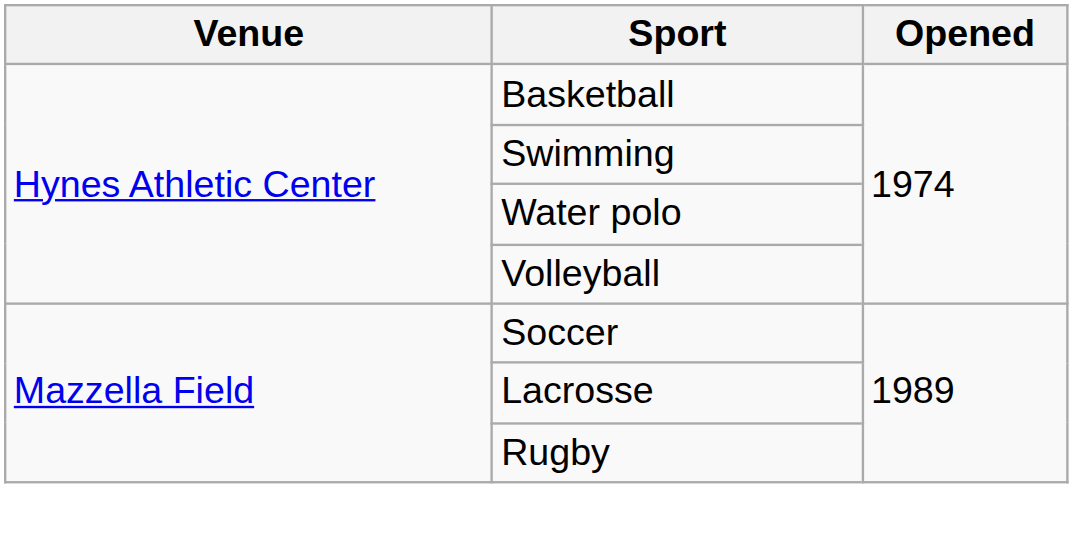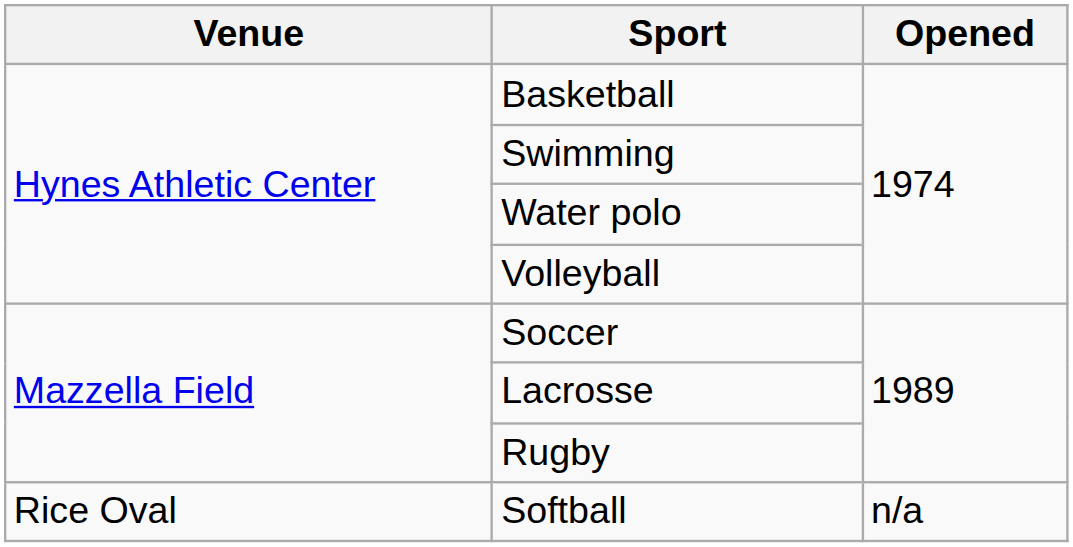+ row: (564, 511)
